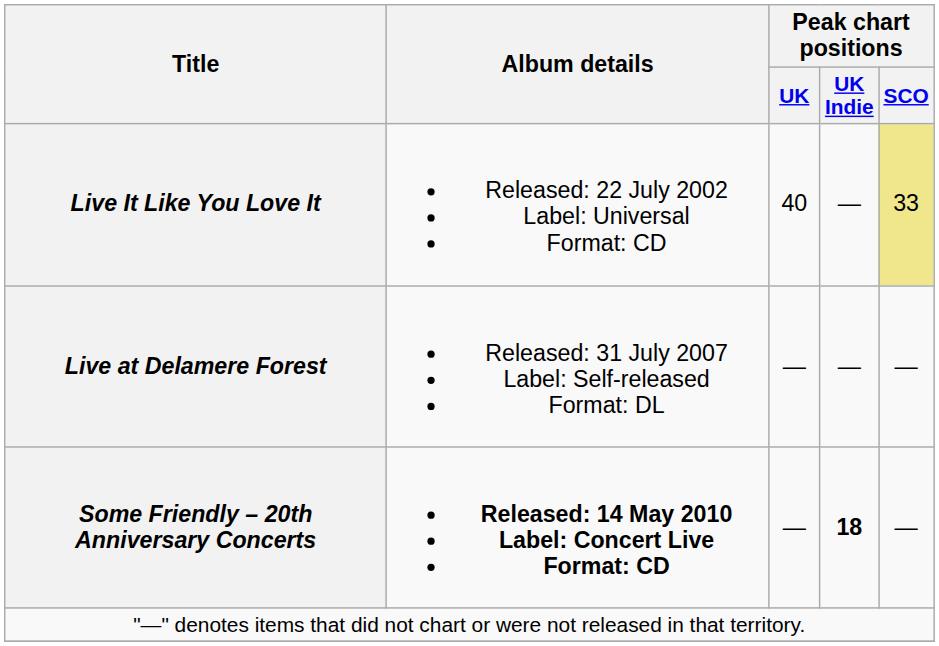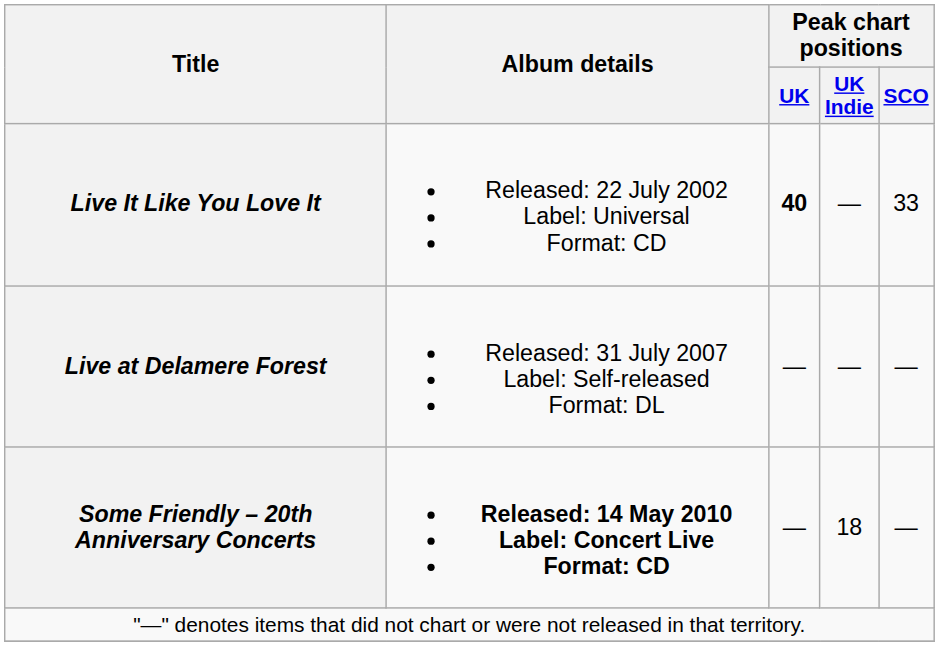(794, 204) normal -> (794, 204) bold
(906, 204) khaki background -> (906, 204) no background
(849, 527) bold -> (849, 527) normal
